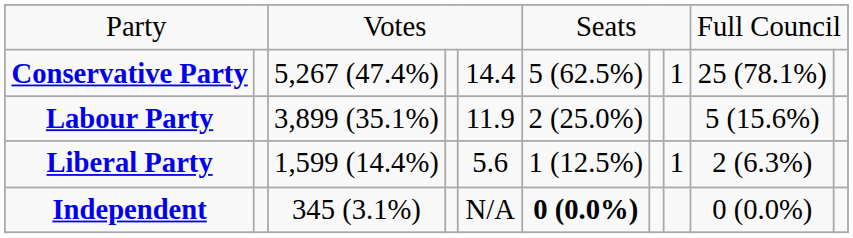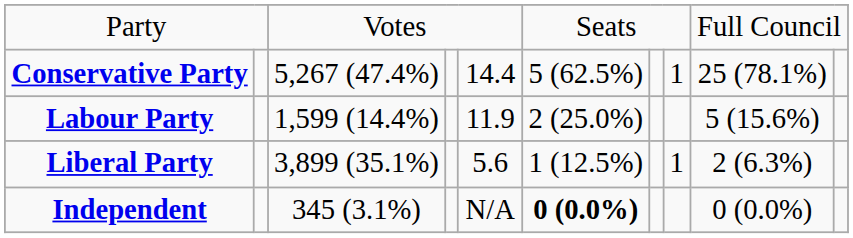(356, 118) 3,899 (35.1%) -> (356, 118) 1,599 (14.4%)
(356, 163) 1,599 (14.4%) -> (356, 163) 3,899 (35.1%)
